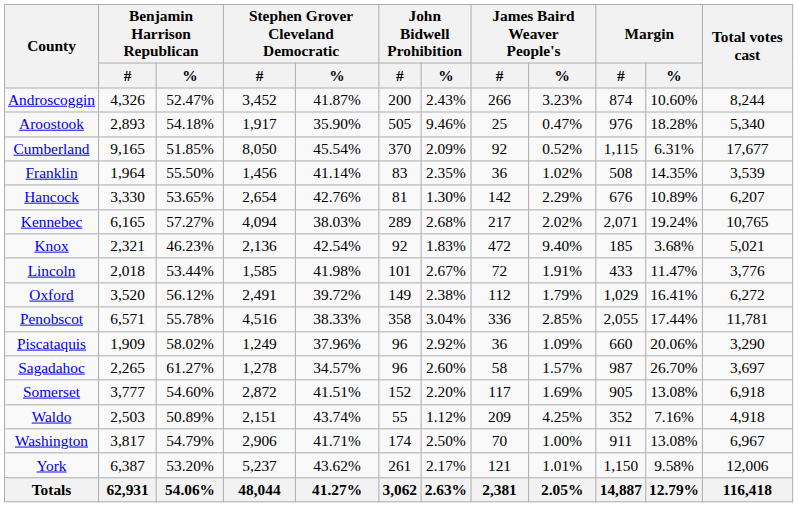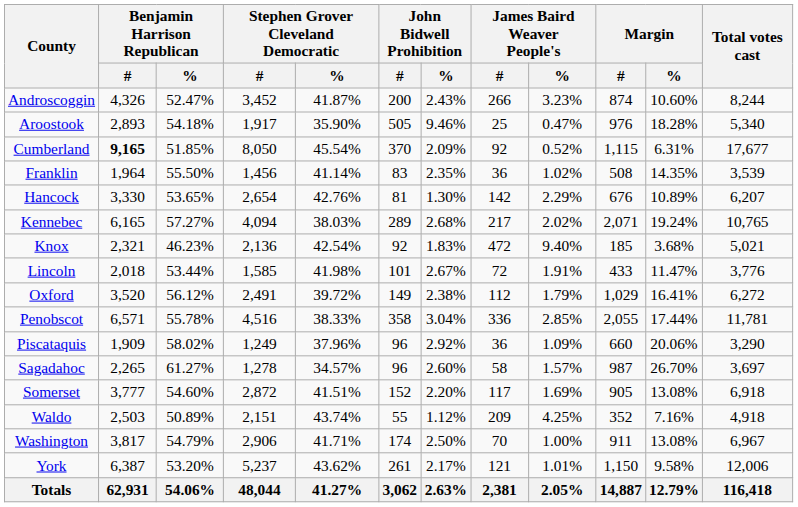(128, 148) normal -> (128, 148) bold
